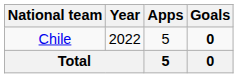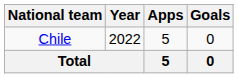(210, 38) bold -> (210, 38) normal
